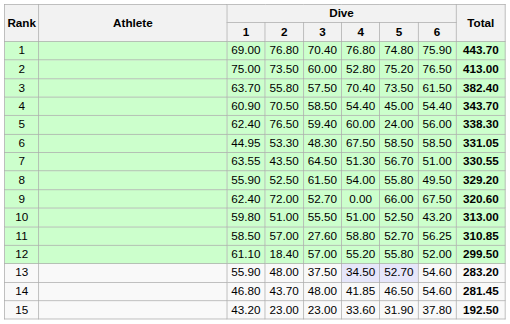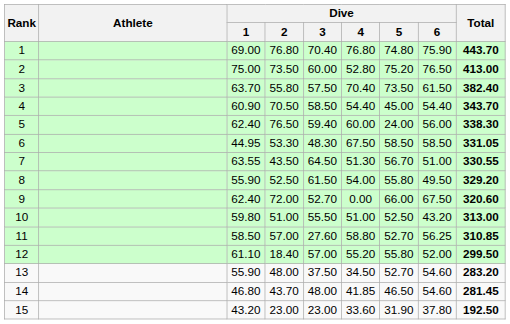(361, 273) lavender background -> (361, 273) no background
(399, 273) lavender background -> (399, 273) no background
